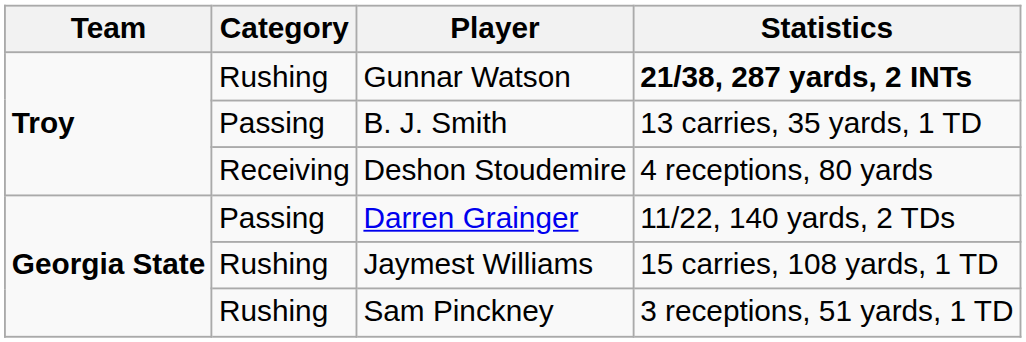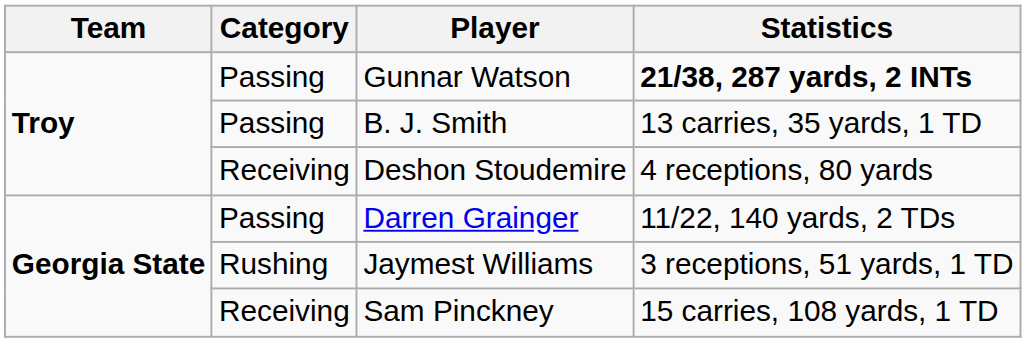(274, 76) Rushing -> (272, 76) Passing
(819, 264) 15 carries, 108 yards, 1 TD -> (827, 264) 3 receptions, 51 yards, 1 TD
(274, 312) Rushing -> (284, 312) Receiving
(827, 312) 3 receptions, 51 yards, 1 TD -> (819, 312) 15 carries, 108 yards, 1 TD
